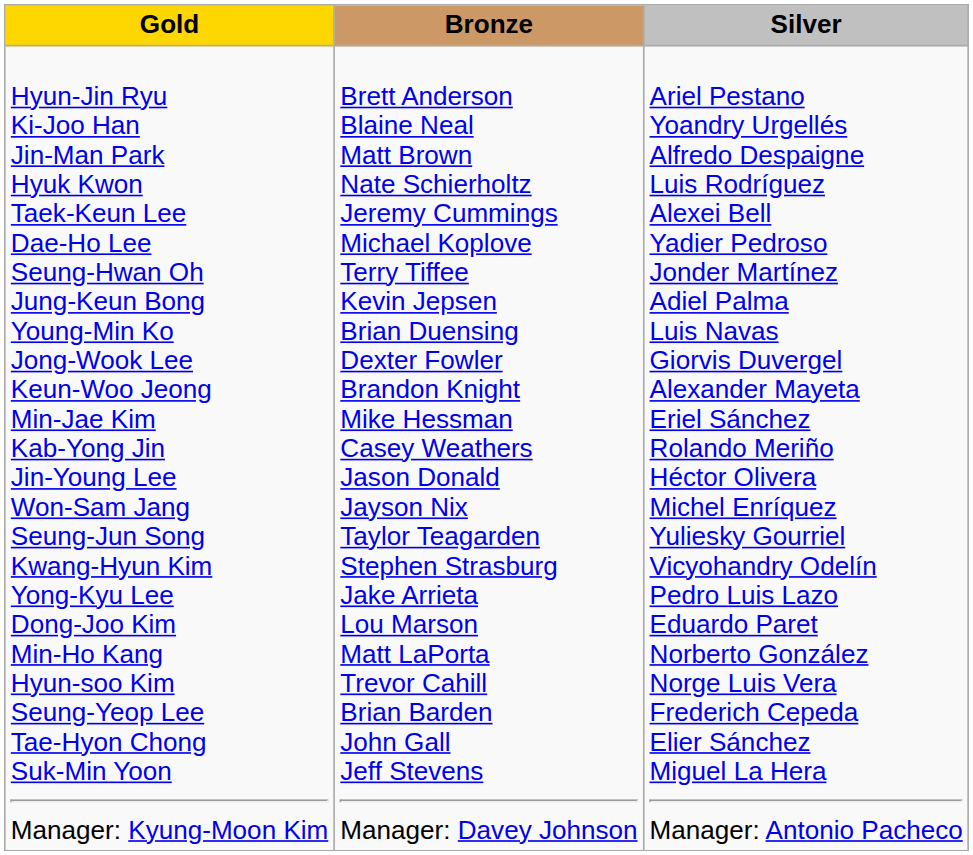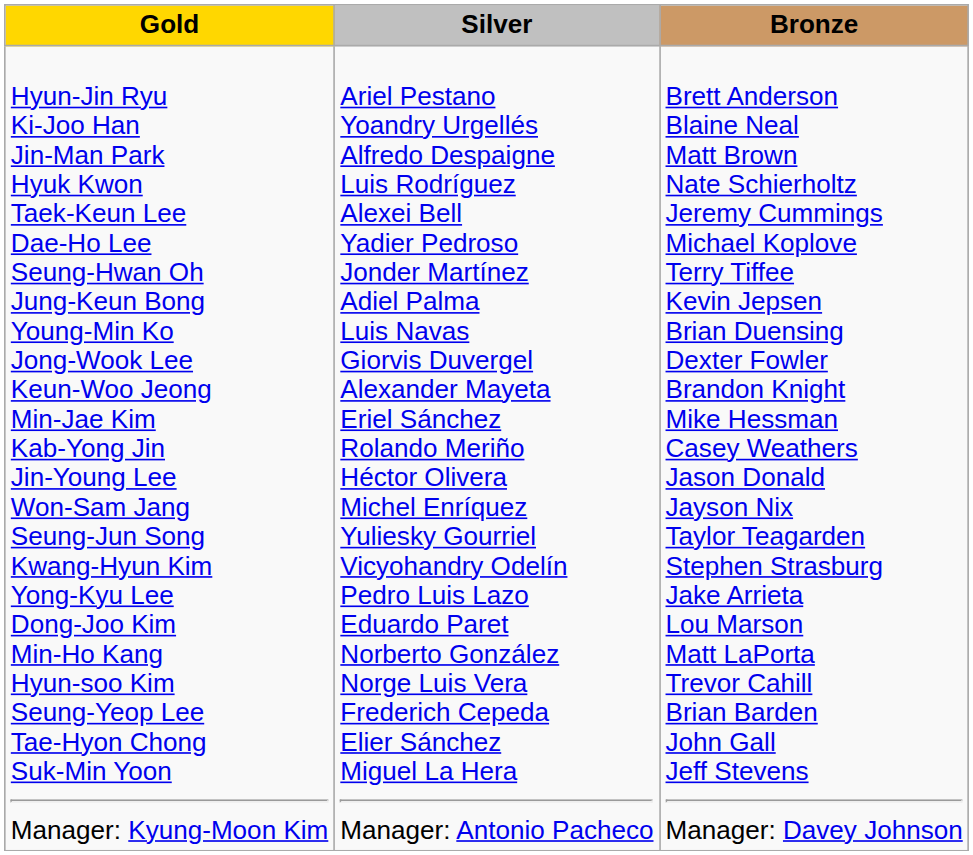columns swapped: (806, 25) <-> (489, 25)
